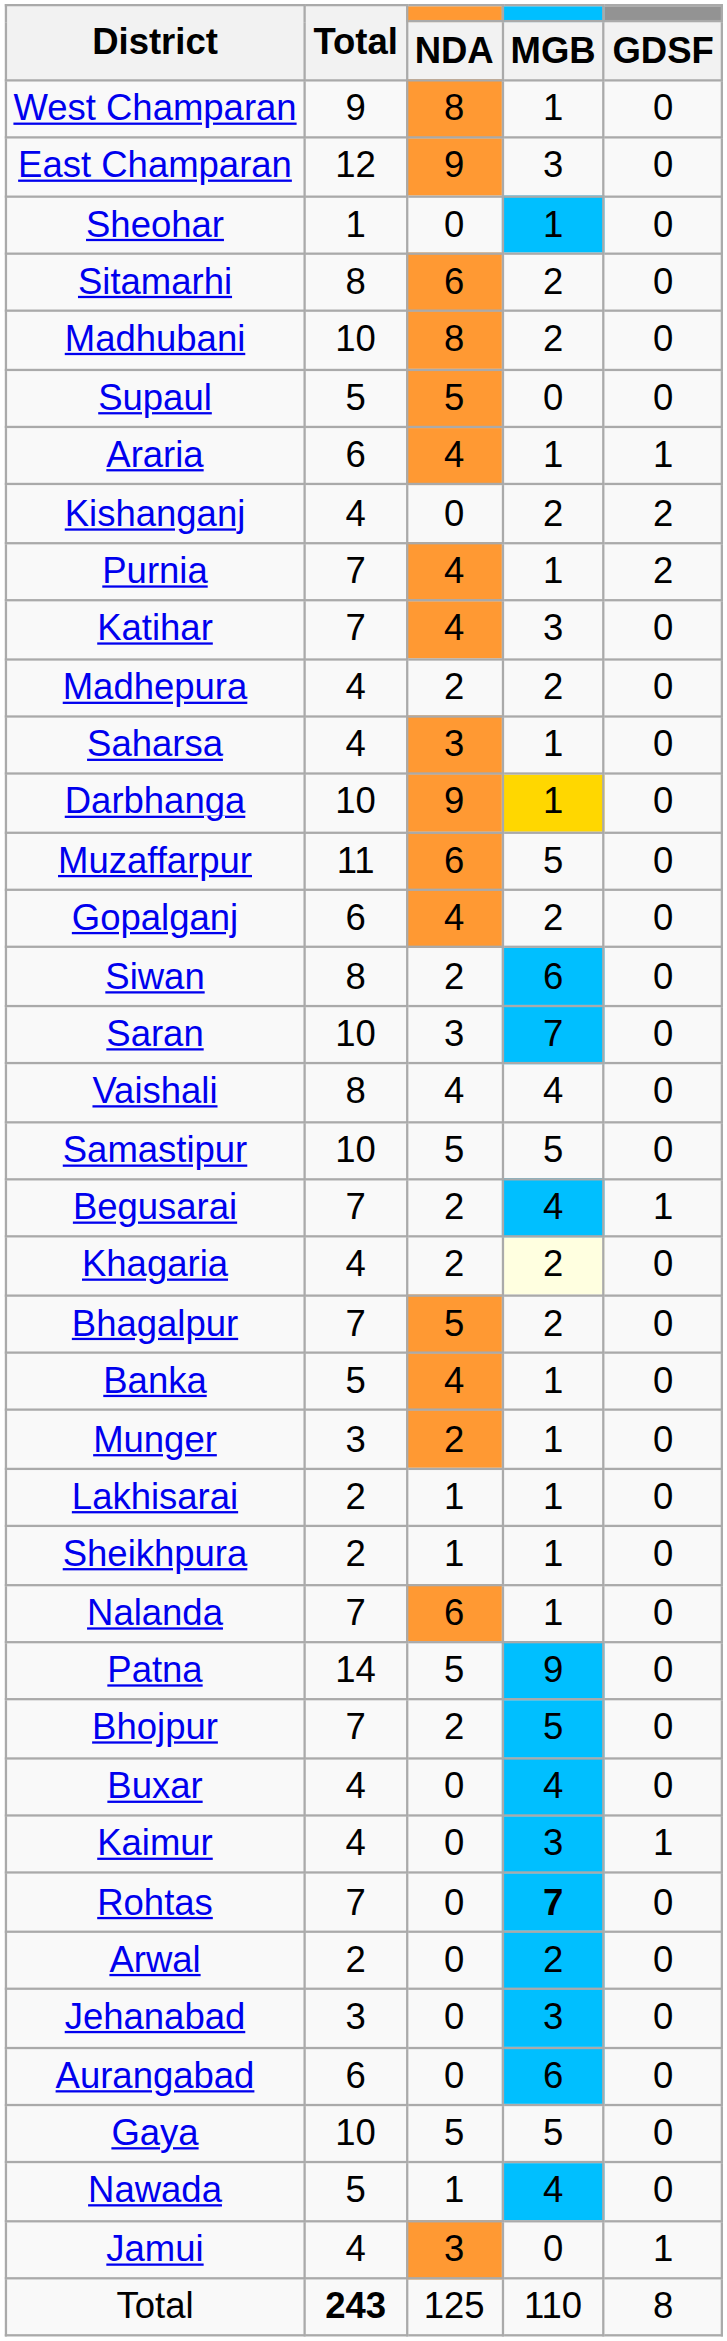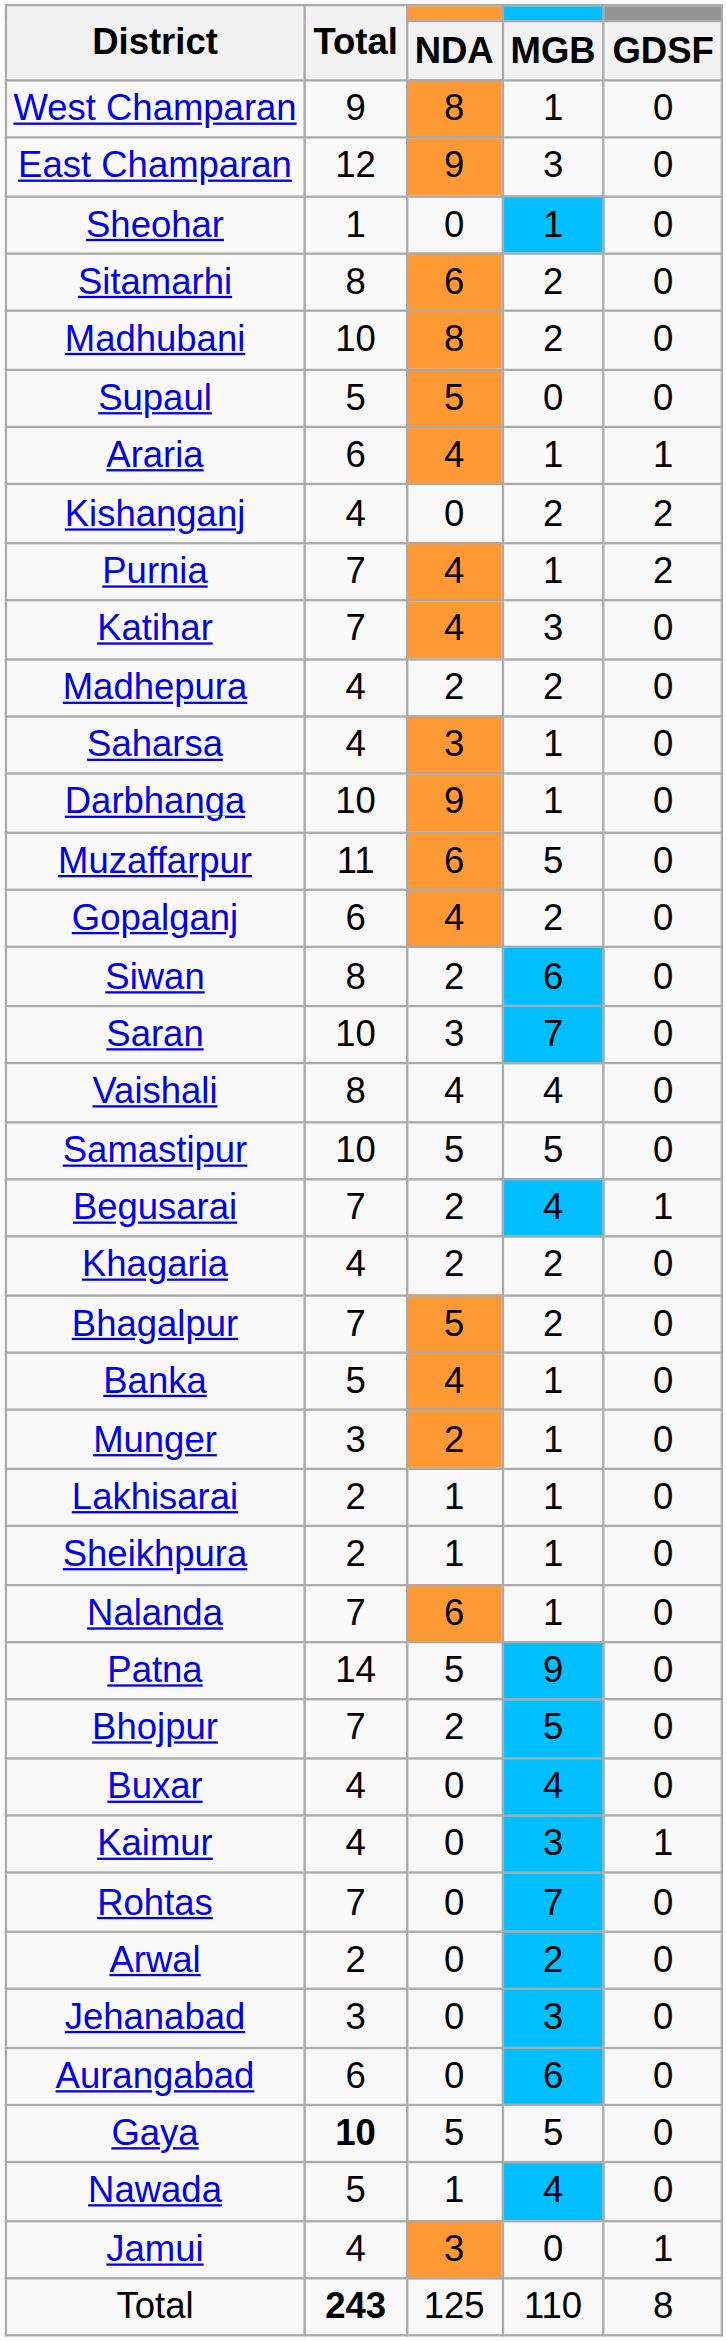(553, 802) gold background -> (553, 802) no background
(553, 1265) lightyellow background -> (553, 1265) no background
(553, 1901) bold -> (553, 1901) normal
(356, 2133) normal -> (356, 2133) bold
